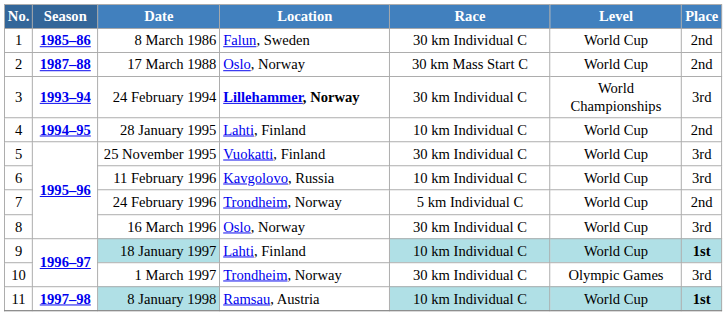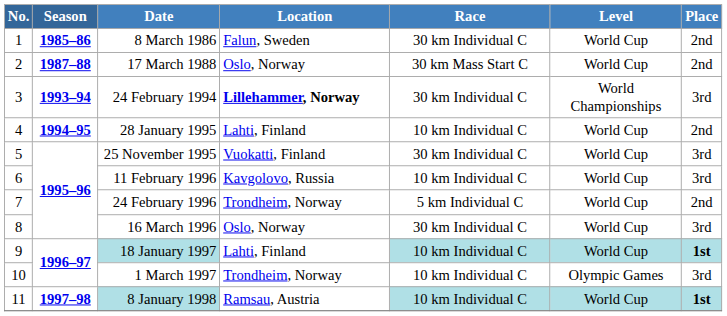(470, 274) 30 km Individual C -> (470, 274) 10 km Individual C
